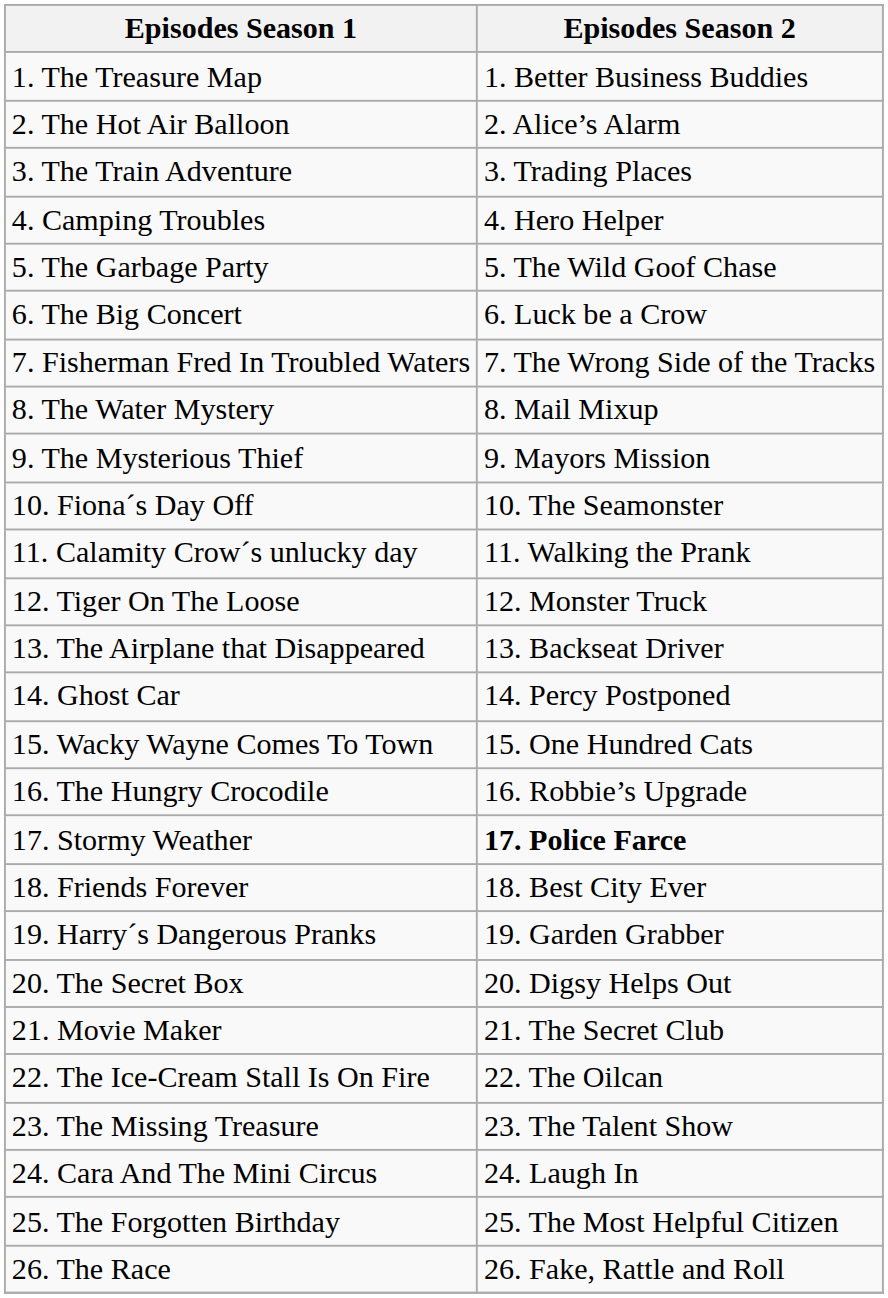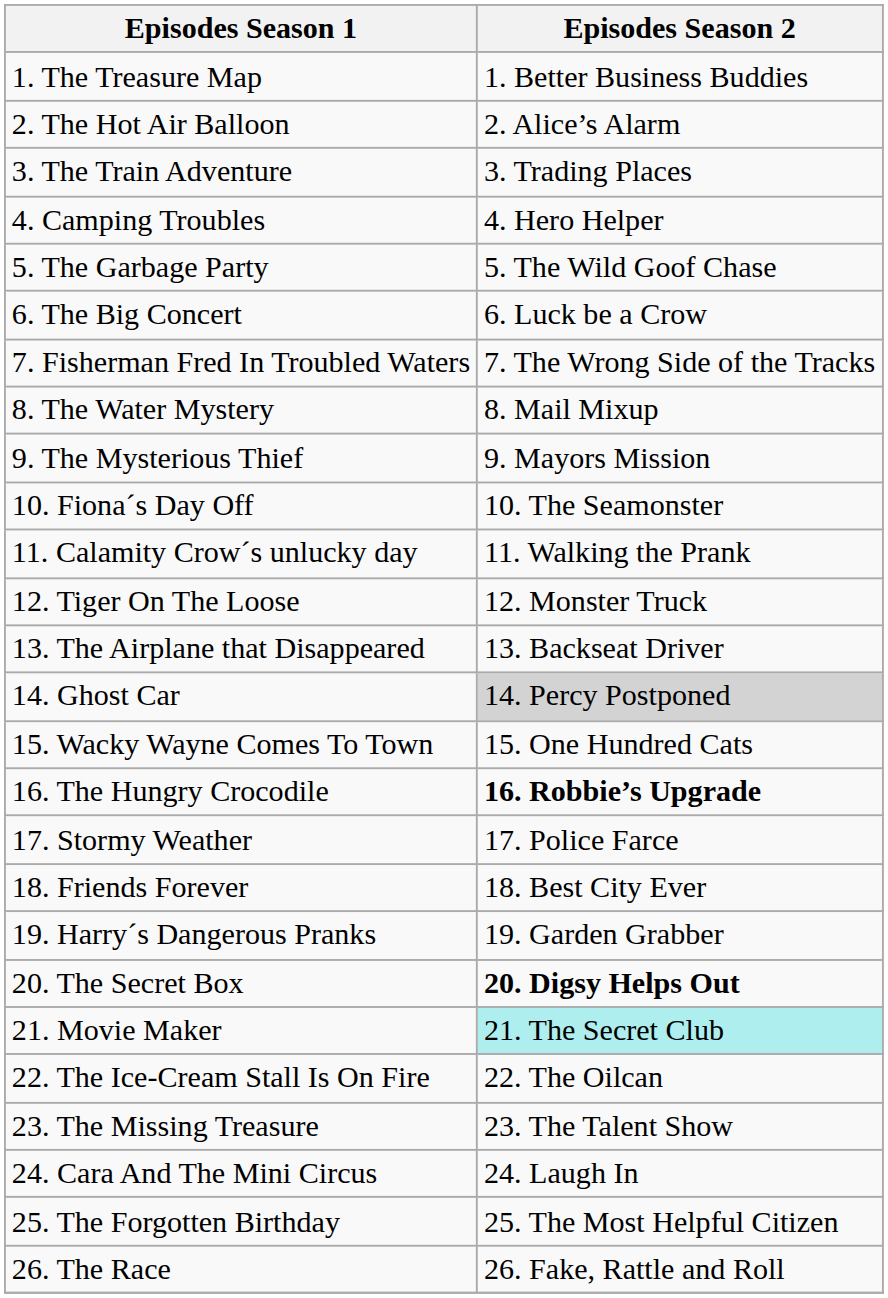(607, 696) no background -> (607, 696) lightgrey background
(616, 791) normal -> (623, 791) bold
(585, 839) bold -> (581, 839) normal
(608, 982) normal -> (612, 982) bold
(604, 1030) no background -> (604, 1030) paleturquoise background
